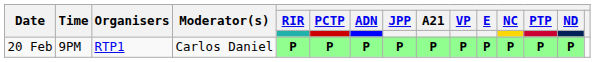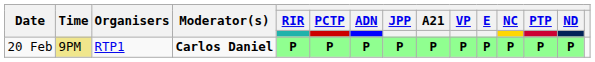(70, 47) no background -> (70, 47) khaki background
(224, 47) normal -> (224, 47) bold
